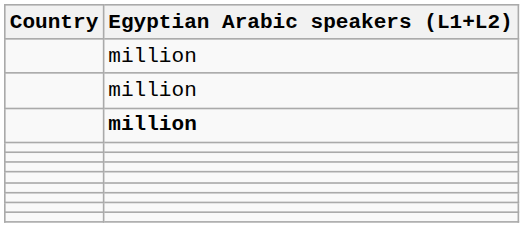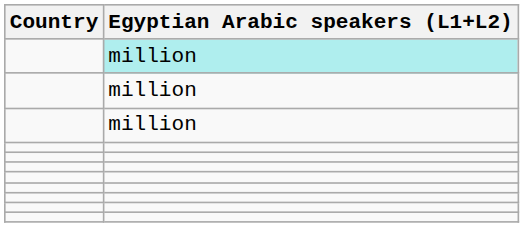(153, 56) no background -> (153, 56) paleturquoise background
(153, 125) bold -> (153, 125) normal
